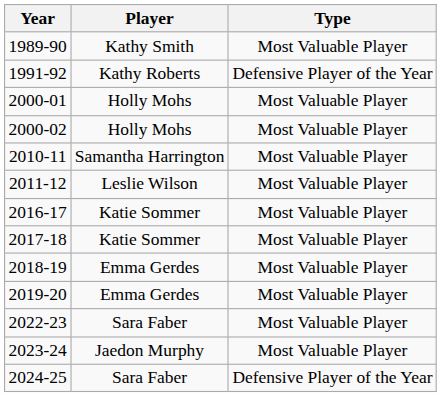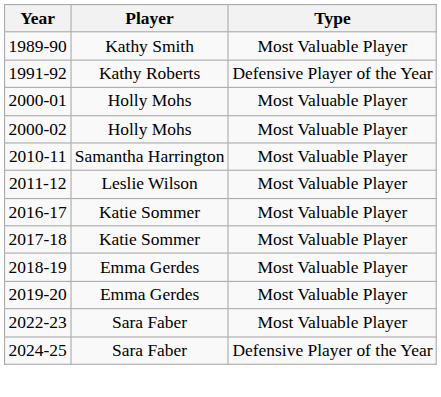- row: (38, 350)
